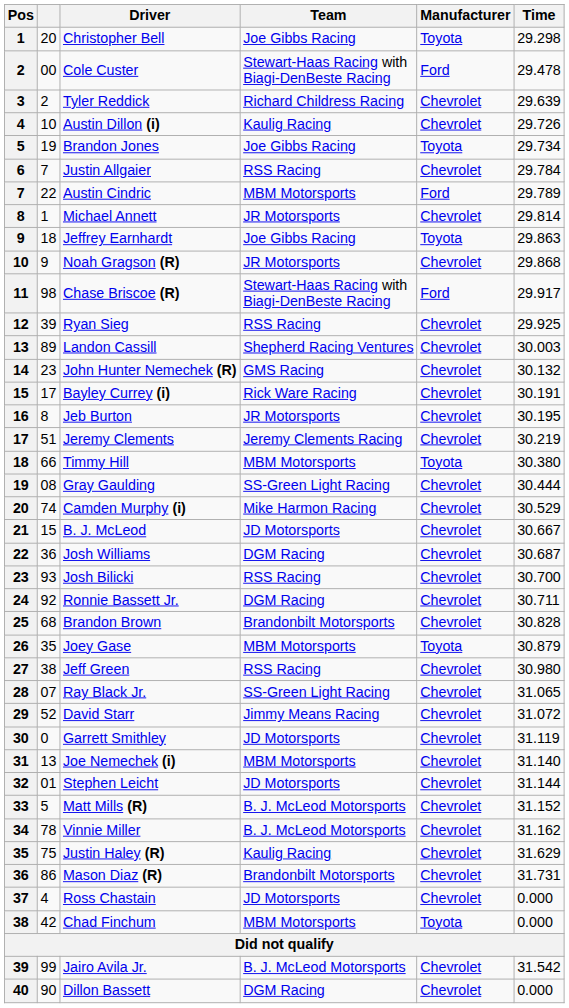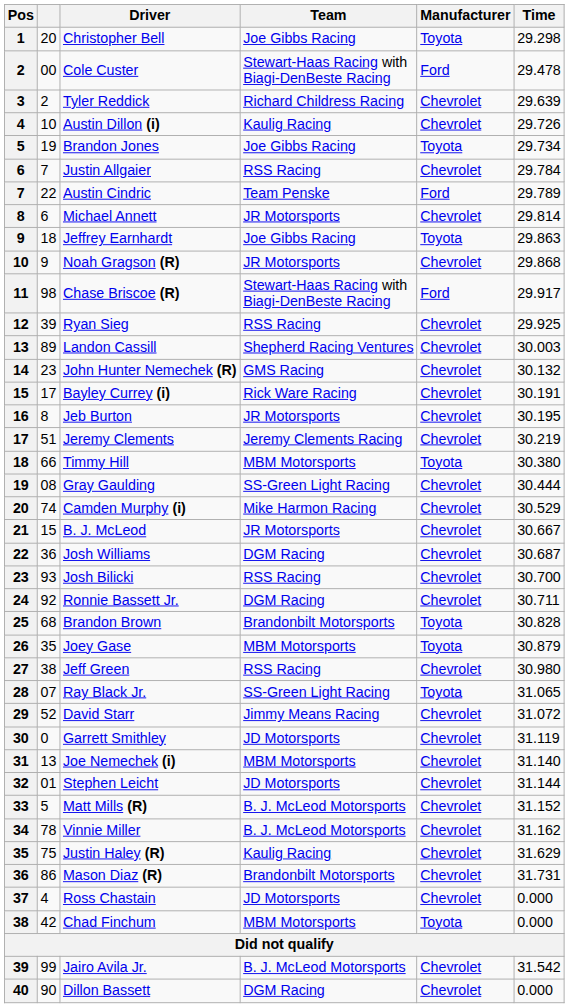(299, 192) MBM Motorsports -> (286, 192) Team Penske
(44, 215) 1 -> (44, 215) 6
(292, 530) JD Motorsports -> (292, 530) JR Motorsports
(451, 622) Chevrolet -> (441, 622) Toyota
(451, 691) Chevrolet -> (441, 691) Toyota
